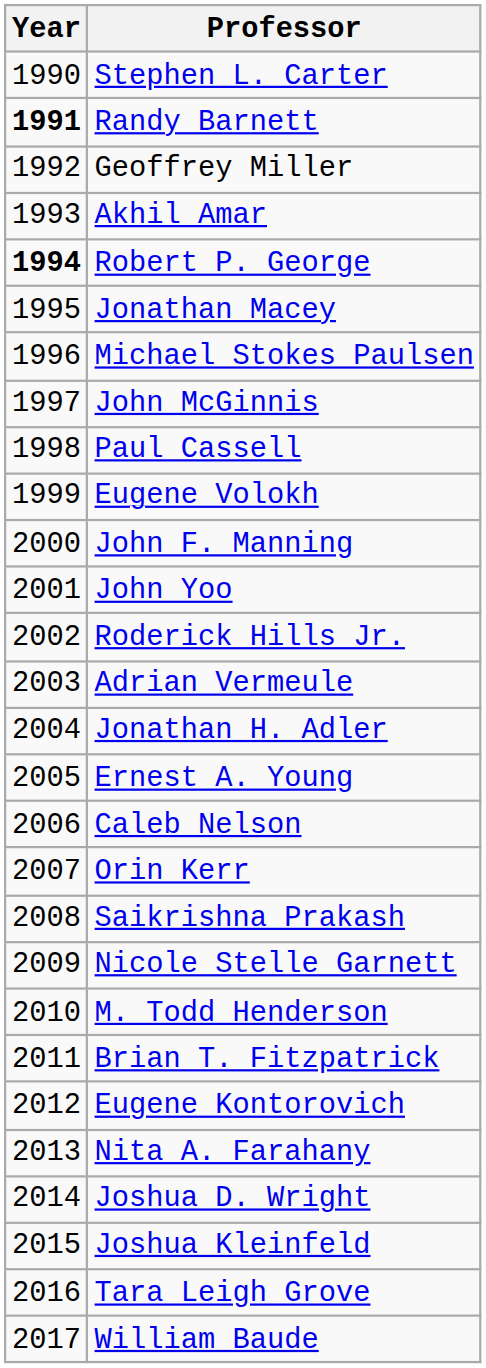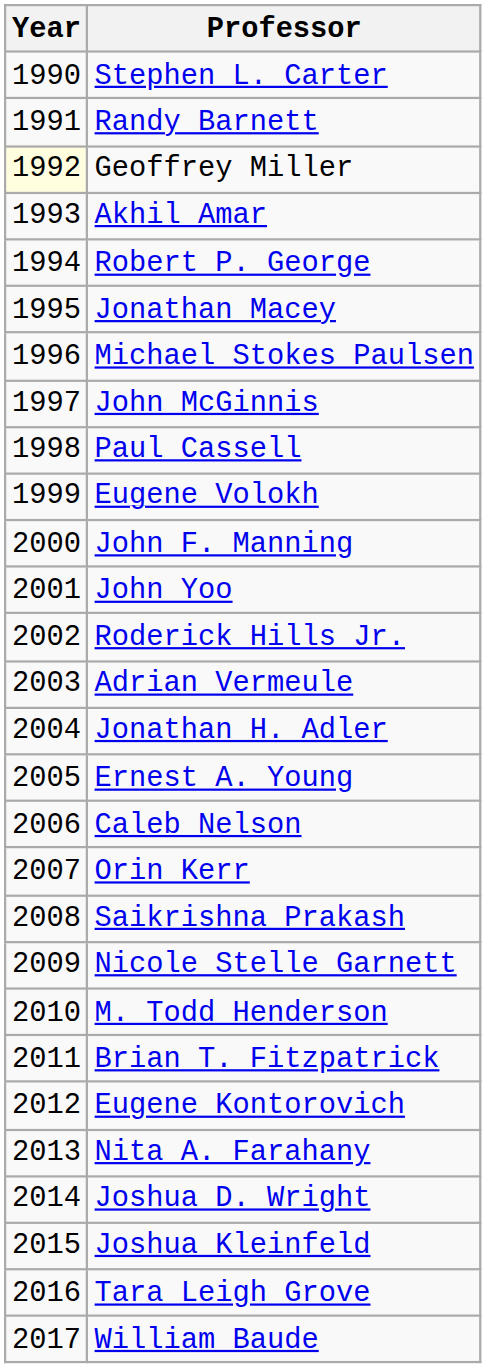(46, 122) bold -> (46, 122) normal
(46, 169) no background -> (46, 169) lightyellow background
(46, 263) bold -> (46, 263) normal
